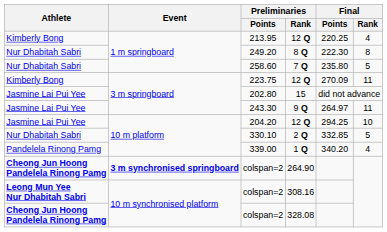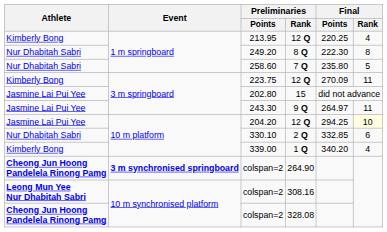(368, 122) no background -> (368, 122) lightyellow background
(368, 136) 5 -> (368, 136) 6
(54, 150) Pandelela Rinong Pamg -> (35, 150) Kimberly Bong
